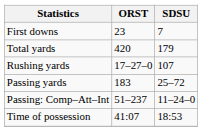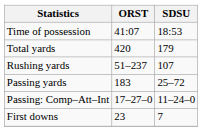rows swapped: (32, 31) <-> (49, 117)
(133, 65) 17–27–0 -> (131, 65) 51–237
(131, 100) 51–237 -> (133, 100) 17–27–0
